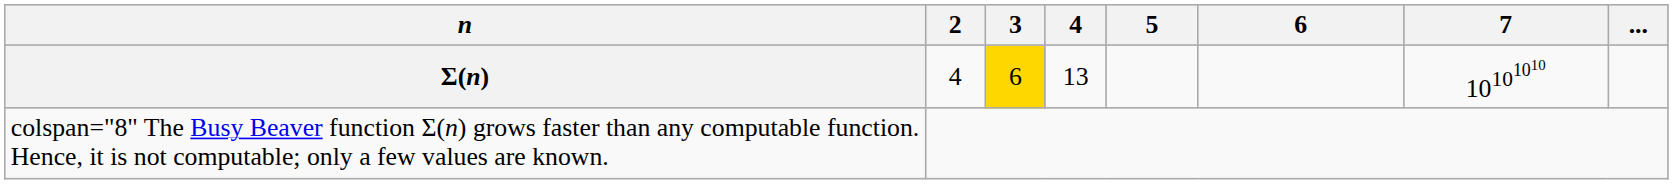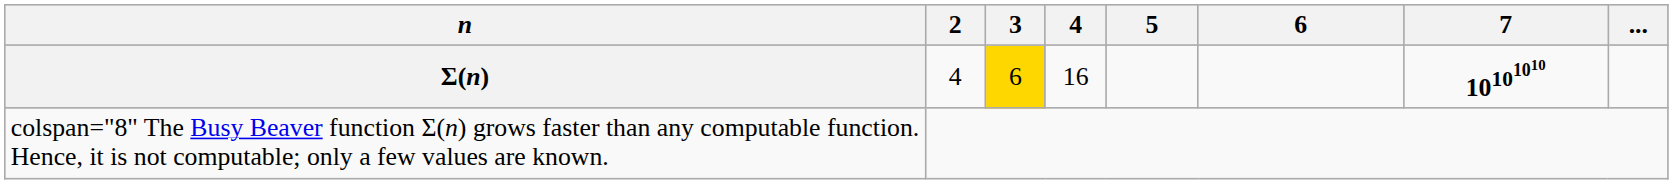(1076, 76) 13 -> (1076, 76) 16
(1506, 79) normal -> (1506, 79) bold
